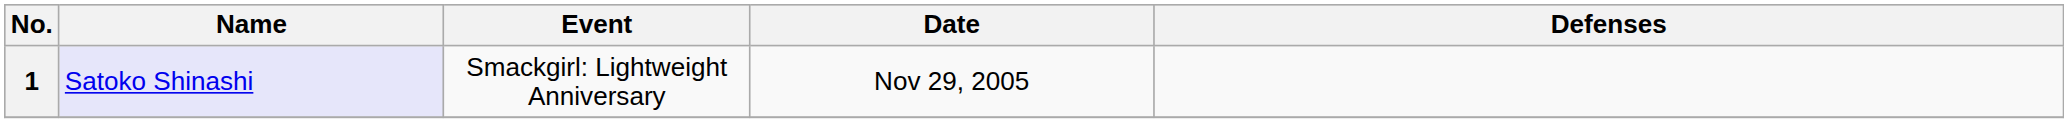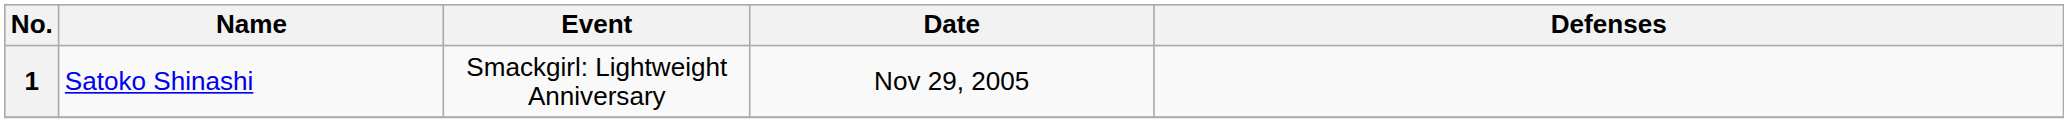(159, 81) lavender background -> (159, 81) no background
